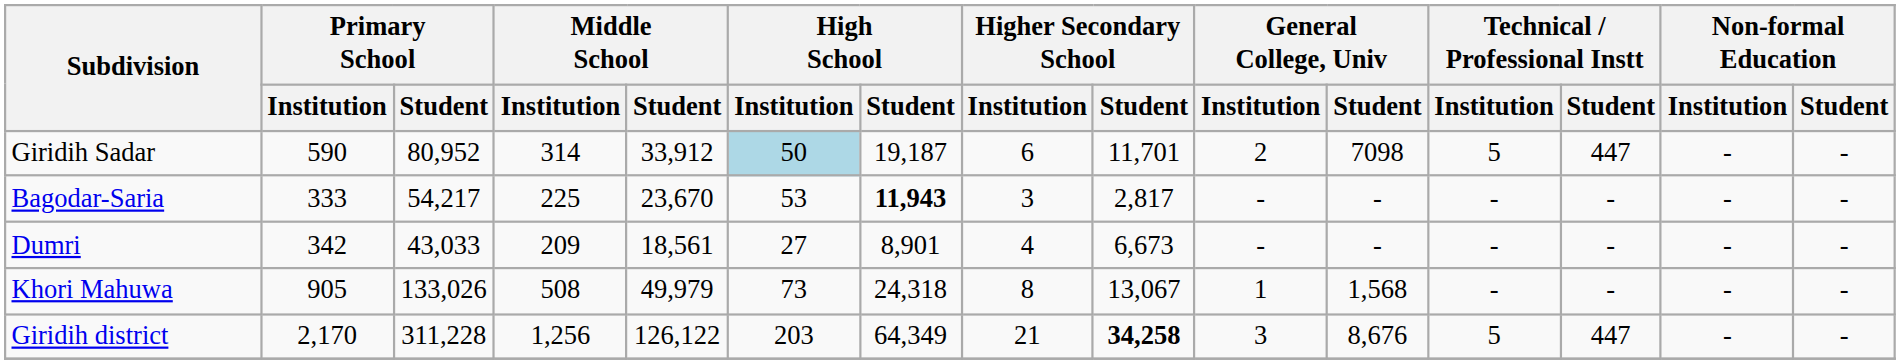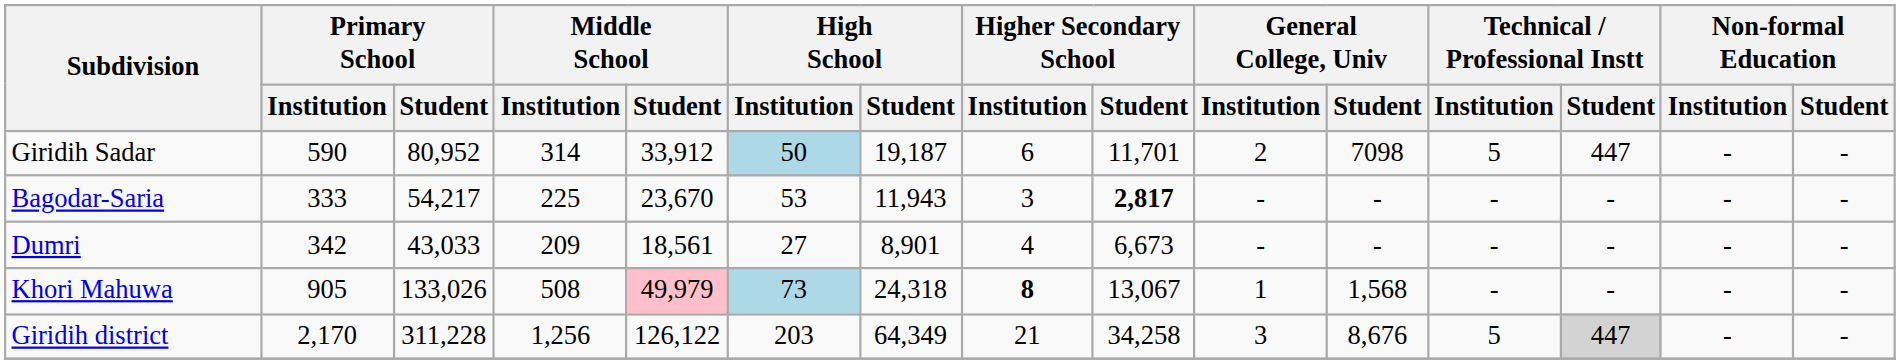(911, 198) bold -> (911, 198) normal
(1144, 198) normal -> (1144, 198) bold
(677, 290) no background -> (677, 290) pink background
(794, 290) no background -> (794, 290) lightblue background
(1027, 290) normal -> (1027, 290) bold
(1144, 336) bold -> (1144, 336) normal
(1611, 336) no background -> (1611, 336) lightgrey background
